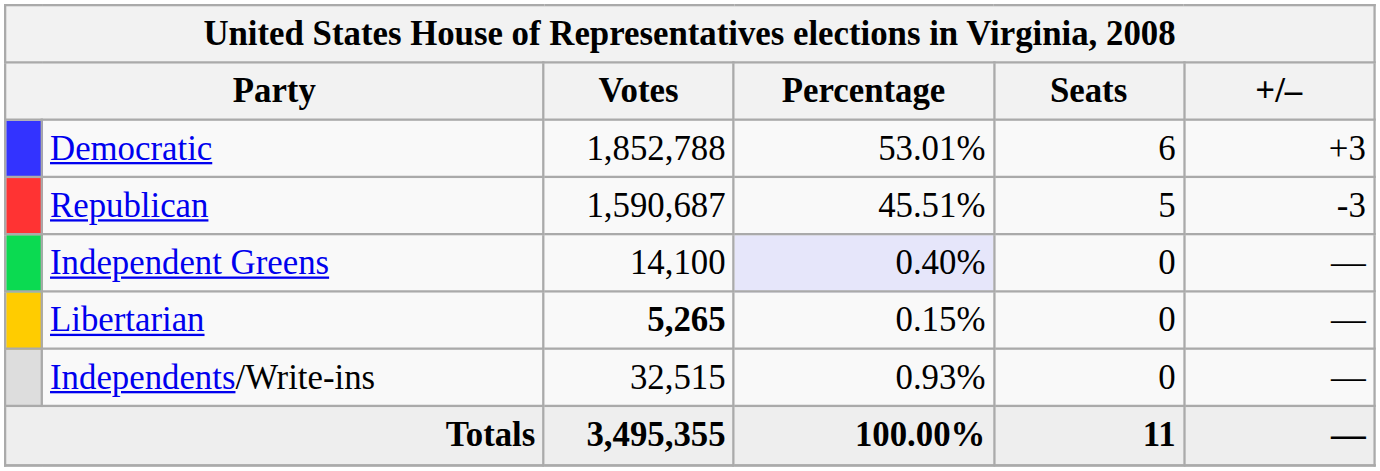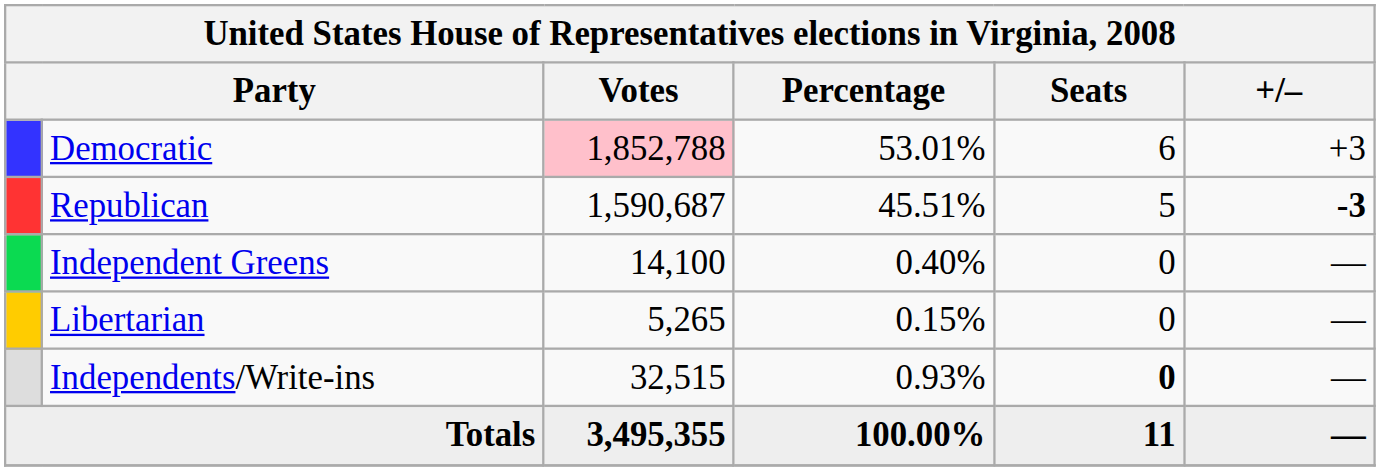(656, 148) no background -> (656, 148) pink background
(1351, 205) normal -> (1351, 205) bold
(940, 262) lavender background -> (940, 262) no background
(686, 320) bold -> (686, 320) normal
(1167, 377) normal -> (1167, 377) bold
